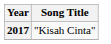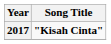(65, 30) normal -> (69, 30) bold
